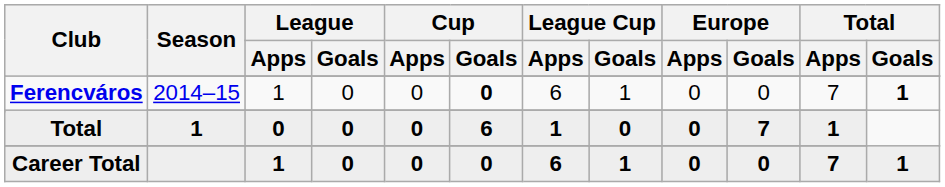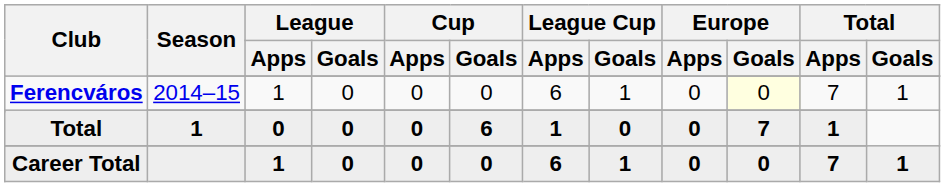(486, 93) bold -> (486, 93) normal
(764, 93) no background -> (764, 93) lightyellow background
(902, 93) bold -> (902, 93) normal
